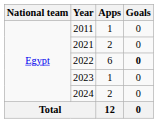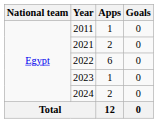(138, 61) bold -> (138, 61) normal
